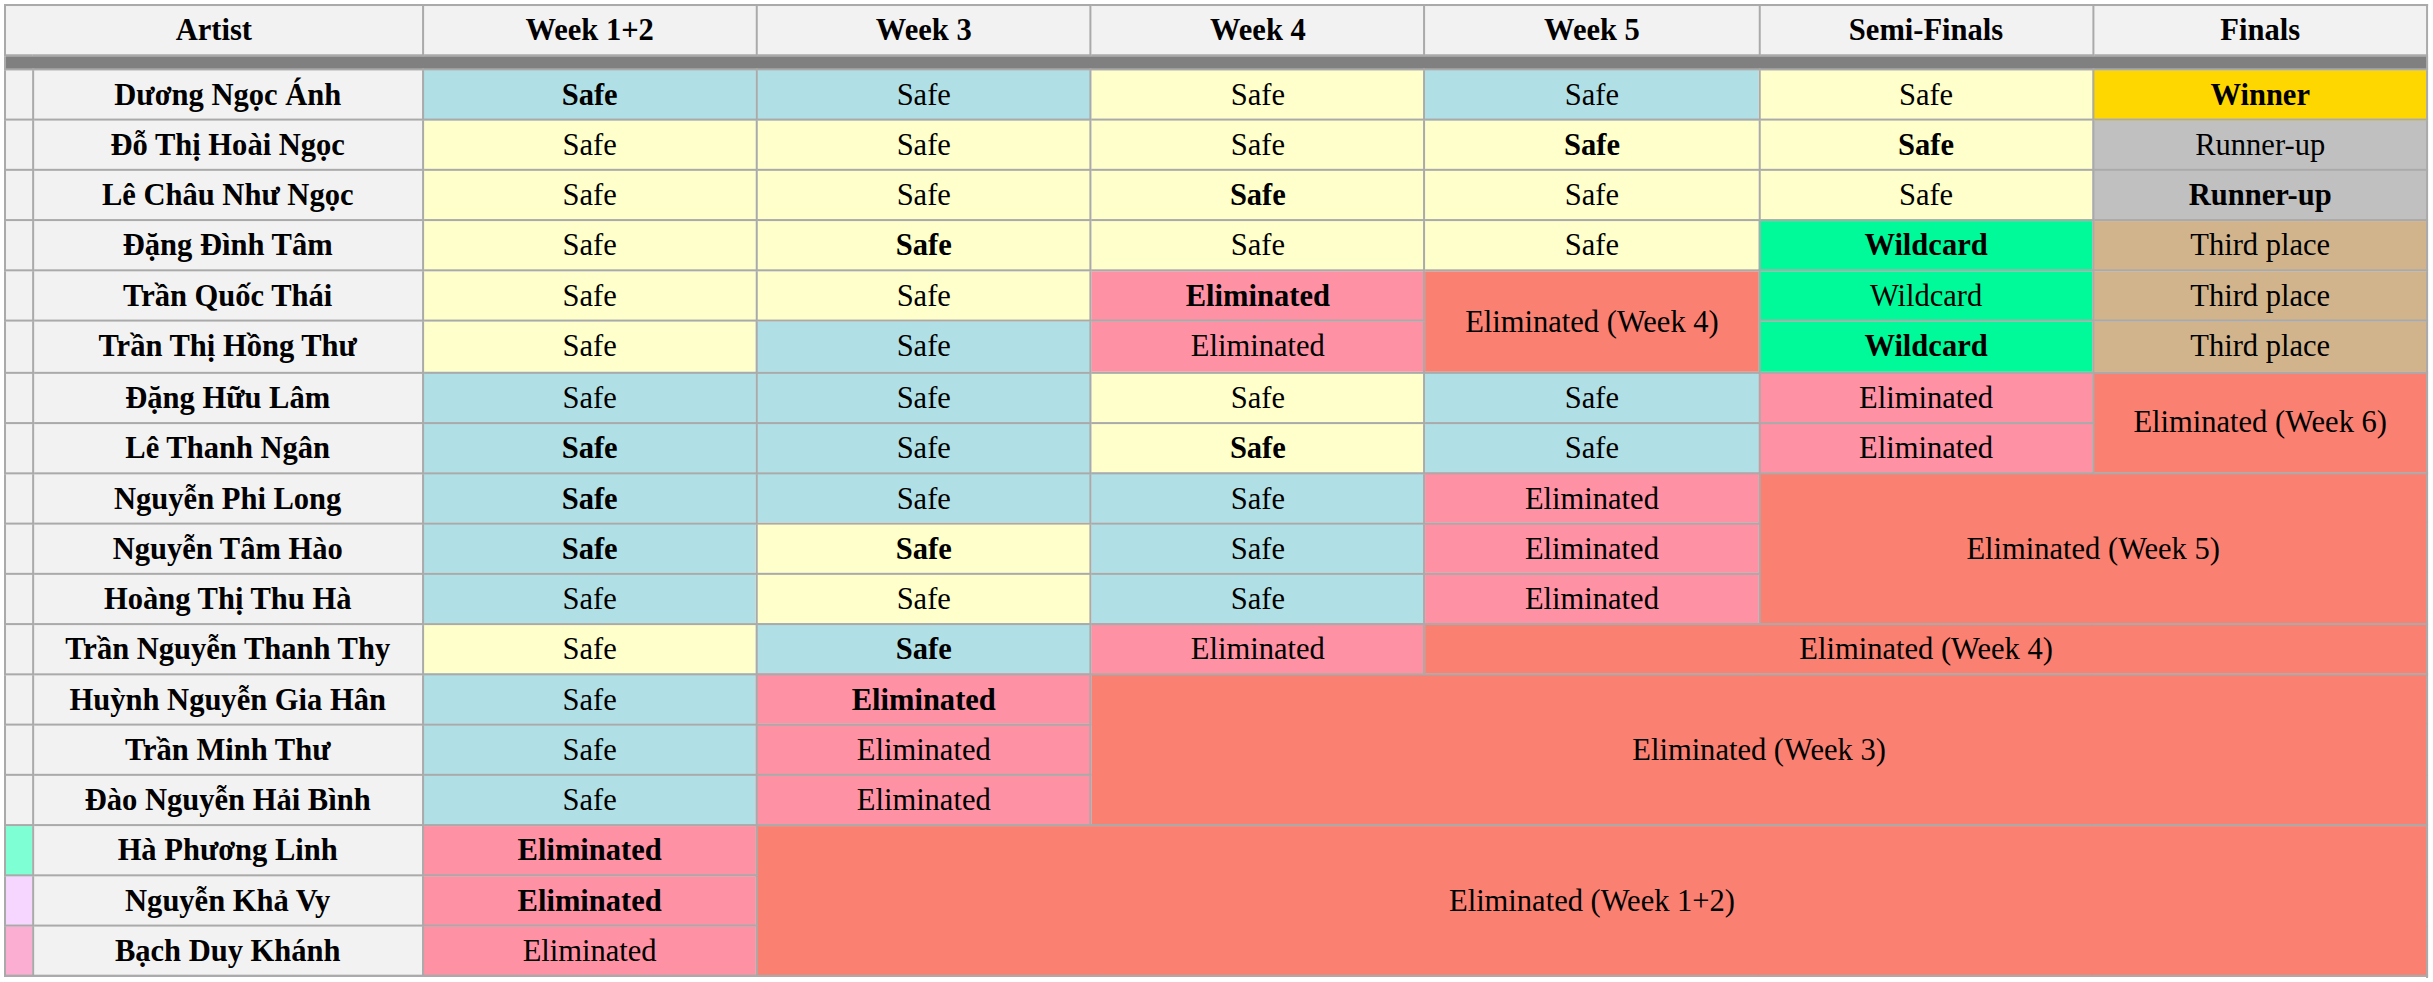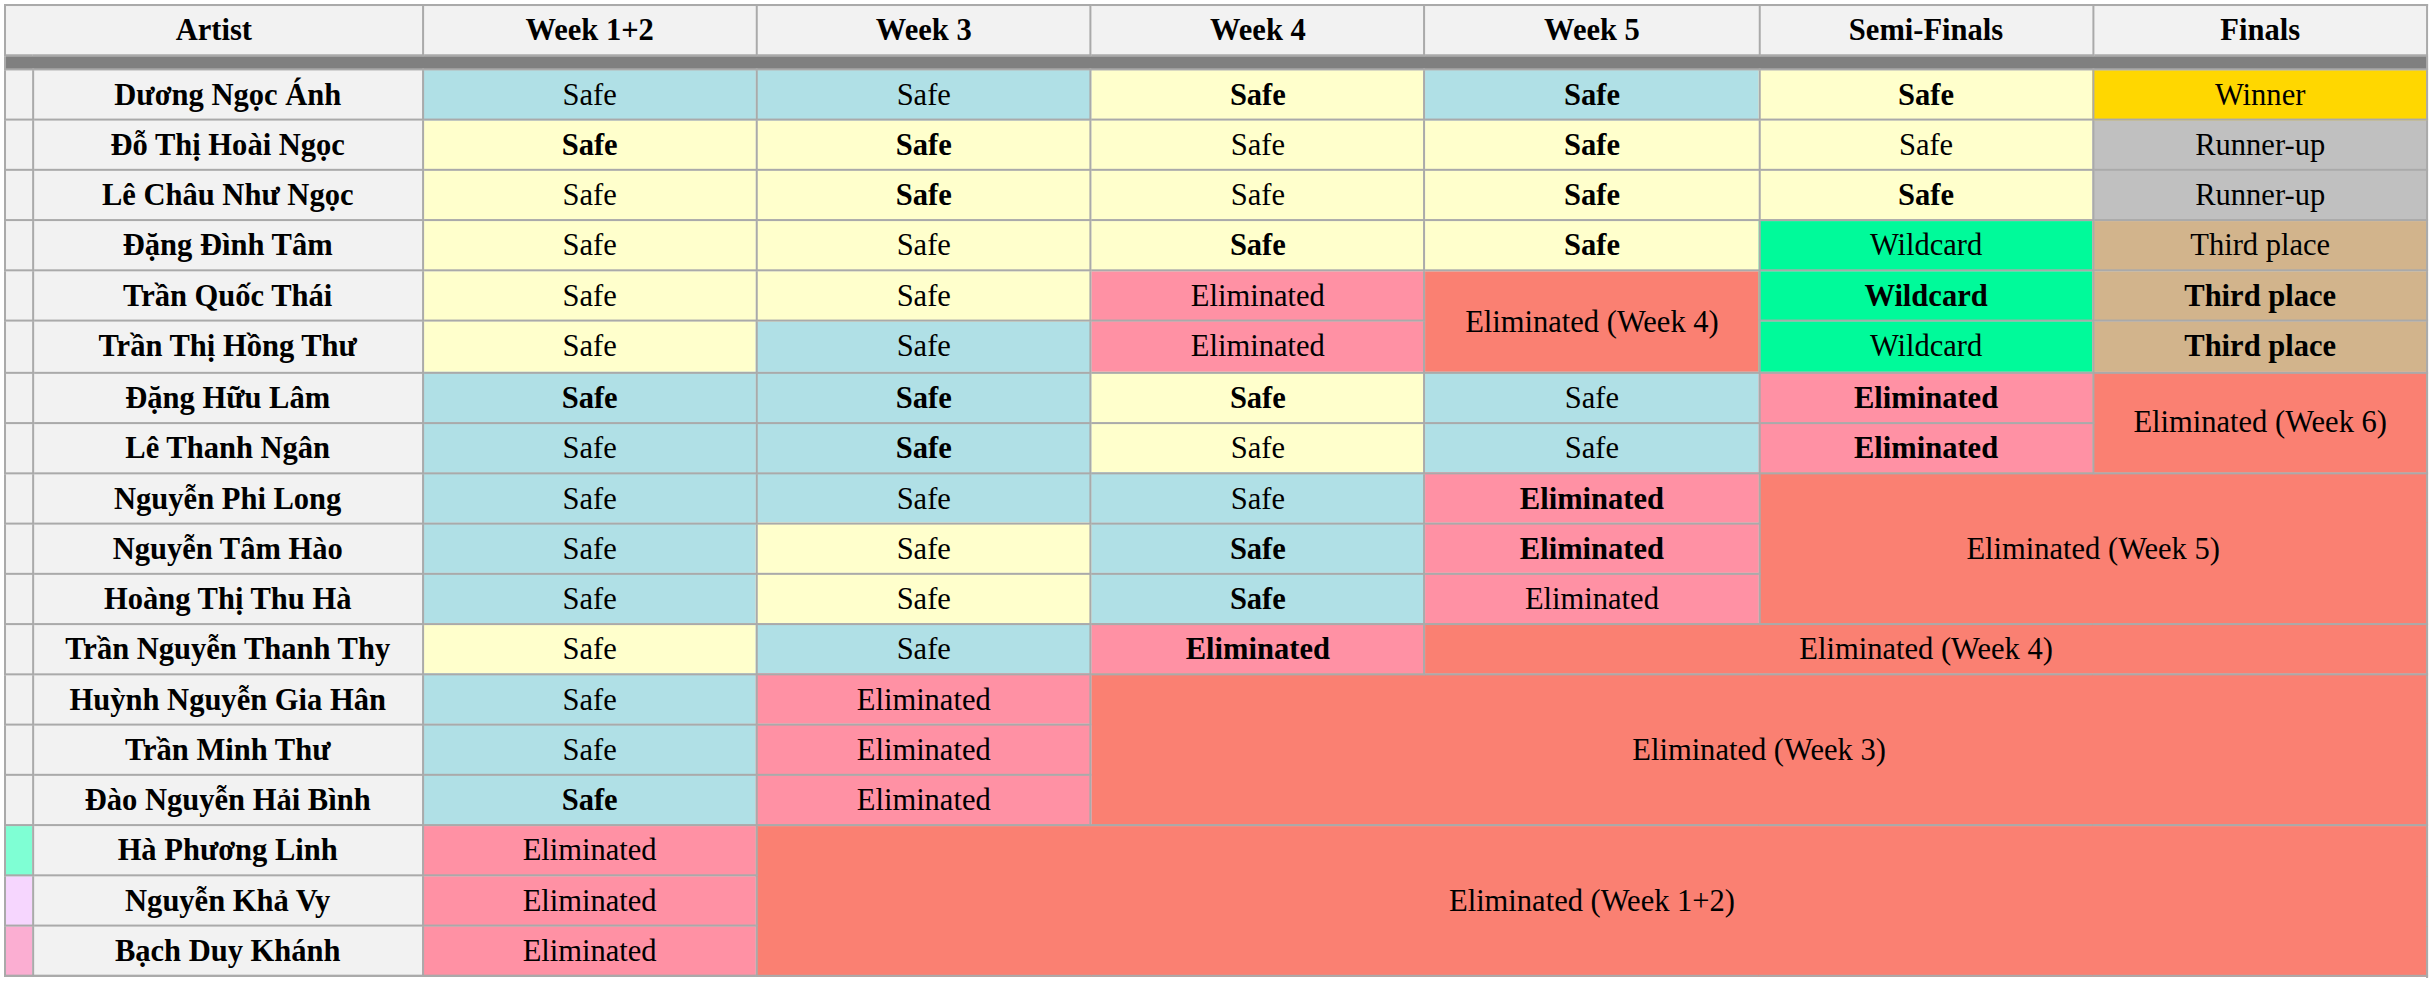(590, 94) bold -> (590, 94) normal
(1258, 94) normal -> (1258, 94) bold
(1592, 94) normal -> (1592, 94) bold
(1926, 94) normal -> (1926, 94) bold
(2260, 94) bold -> (2260, 94) normal
(590, 144) normal -> (590, 144) bold
(924, 144) normal -> (924, 144) bold
(1926, 144) bold -> (1926, 144) normal
(924, 195) normal -> (924, 195) bold
(1258, 195) bold -> (1258, 195) normal
(1592, 195) normal -> (1592, 195) bold
(1926, 195) normal -> (1926, 195) bold
(2260, 195) bold -> (2260, 195) normal
(924, 245) bold -> (924, 245) normal
(1258, 245) normal -> (1258, 245) bold
(1592, 245) normal -> (1592, 245) bold
(1926, 245) bold -> (1926, 245) normal
(1258, 295) bold -> (1258, 295) normal
(1926, 295) normal -> (1926, 295) bold
(2260, 295) normal -> (2260, 295) bold
(1926, 346) bold -> (1926, 346) normal
(2260, 346) normal -> (2260, 346) bold
(590, 396) normal -> (590, 396) bold
(924, 396) normal -> (924, 396) bold
(1258, 396) normal -> (1258, 396) bold
(1926, 396) normal -> (1926, 396) bold
(590, 447) bold -> (590, 447) normal
(924, 447) normal -> (924, 447) bold
(1258, 447) bold -> (1258, 447) normal
(1926, 447) normal -> (1926, 447) bold
(590, 497) bold -> (590, 497) normal
(1592, 497) normal -> (1592, 497) bold
(590, 547) bold -> (590, 547) normal
(924, 547) bold -> (924, 547) normal
(1258, 547) normal -> (1258, 547) bold
(1592, 547) normal -> (1592, 547) bold
(1258, 598) normal -> (1258, 598) bold
(924, 648) bold -> (924, 648) normal
(1258, 648) normal -> (1258, 648) bold
(924, 698) bold -> (924, 698) normal
(590, 799) normal -> (590, 799) bold
(590, 850) bold -> (590, 850) normal
(590, 900) bold -> (590, 900) normal
